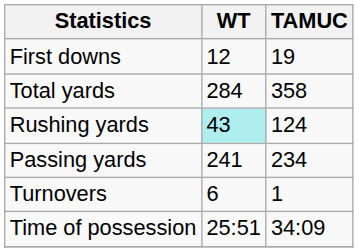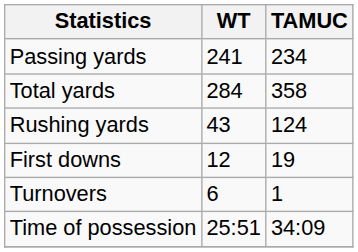rows swapped: (65, 56) <-> (78, 159)
(218, 125) paleturquoise background -> (218, 125) no background
